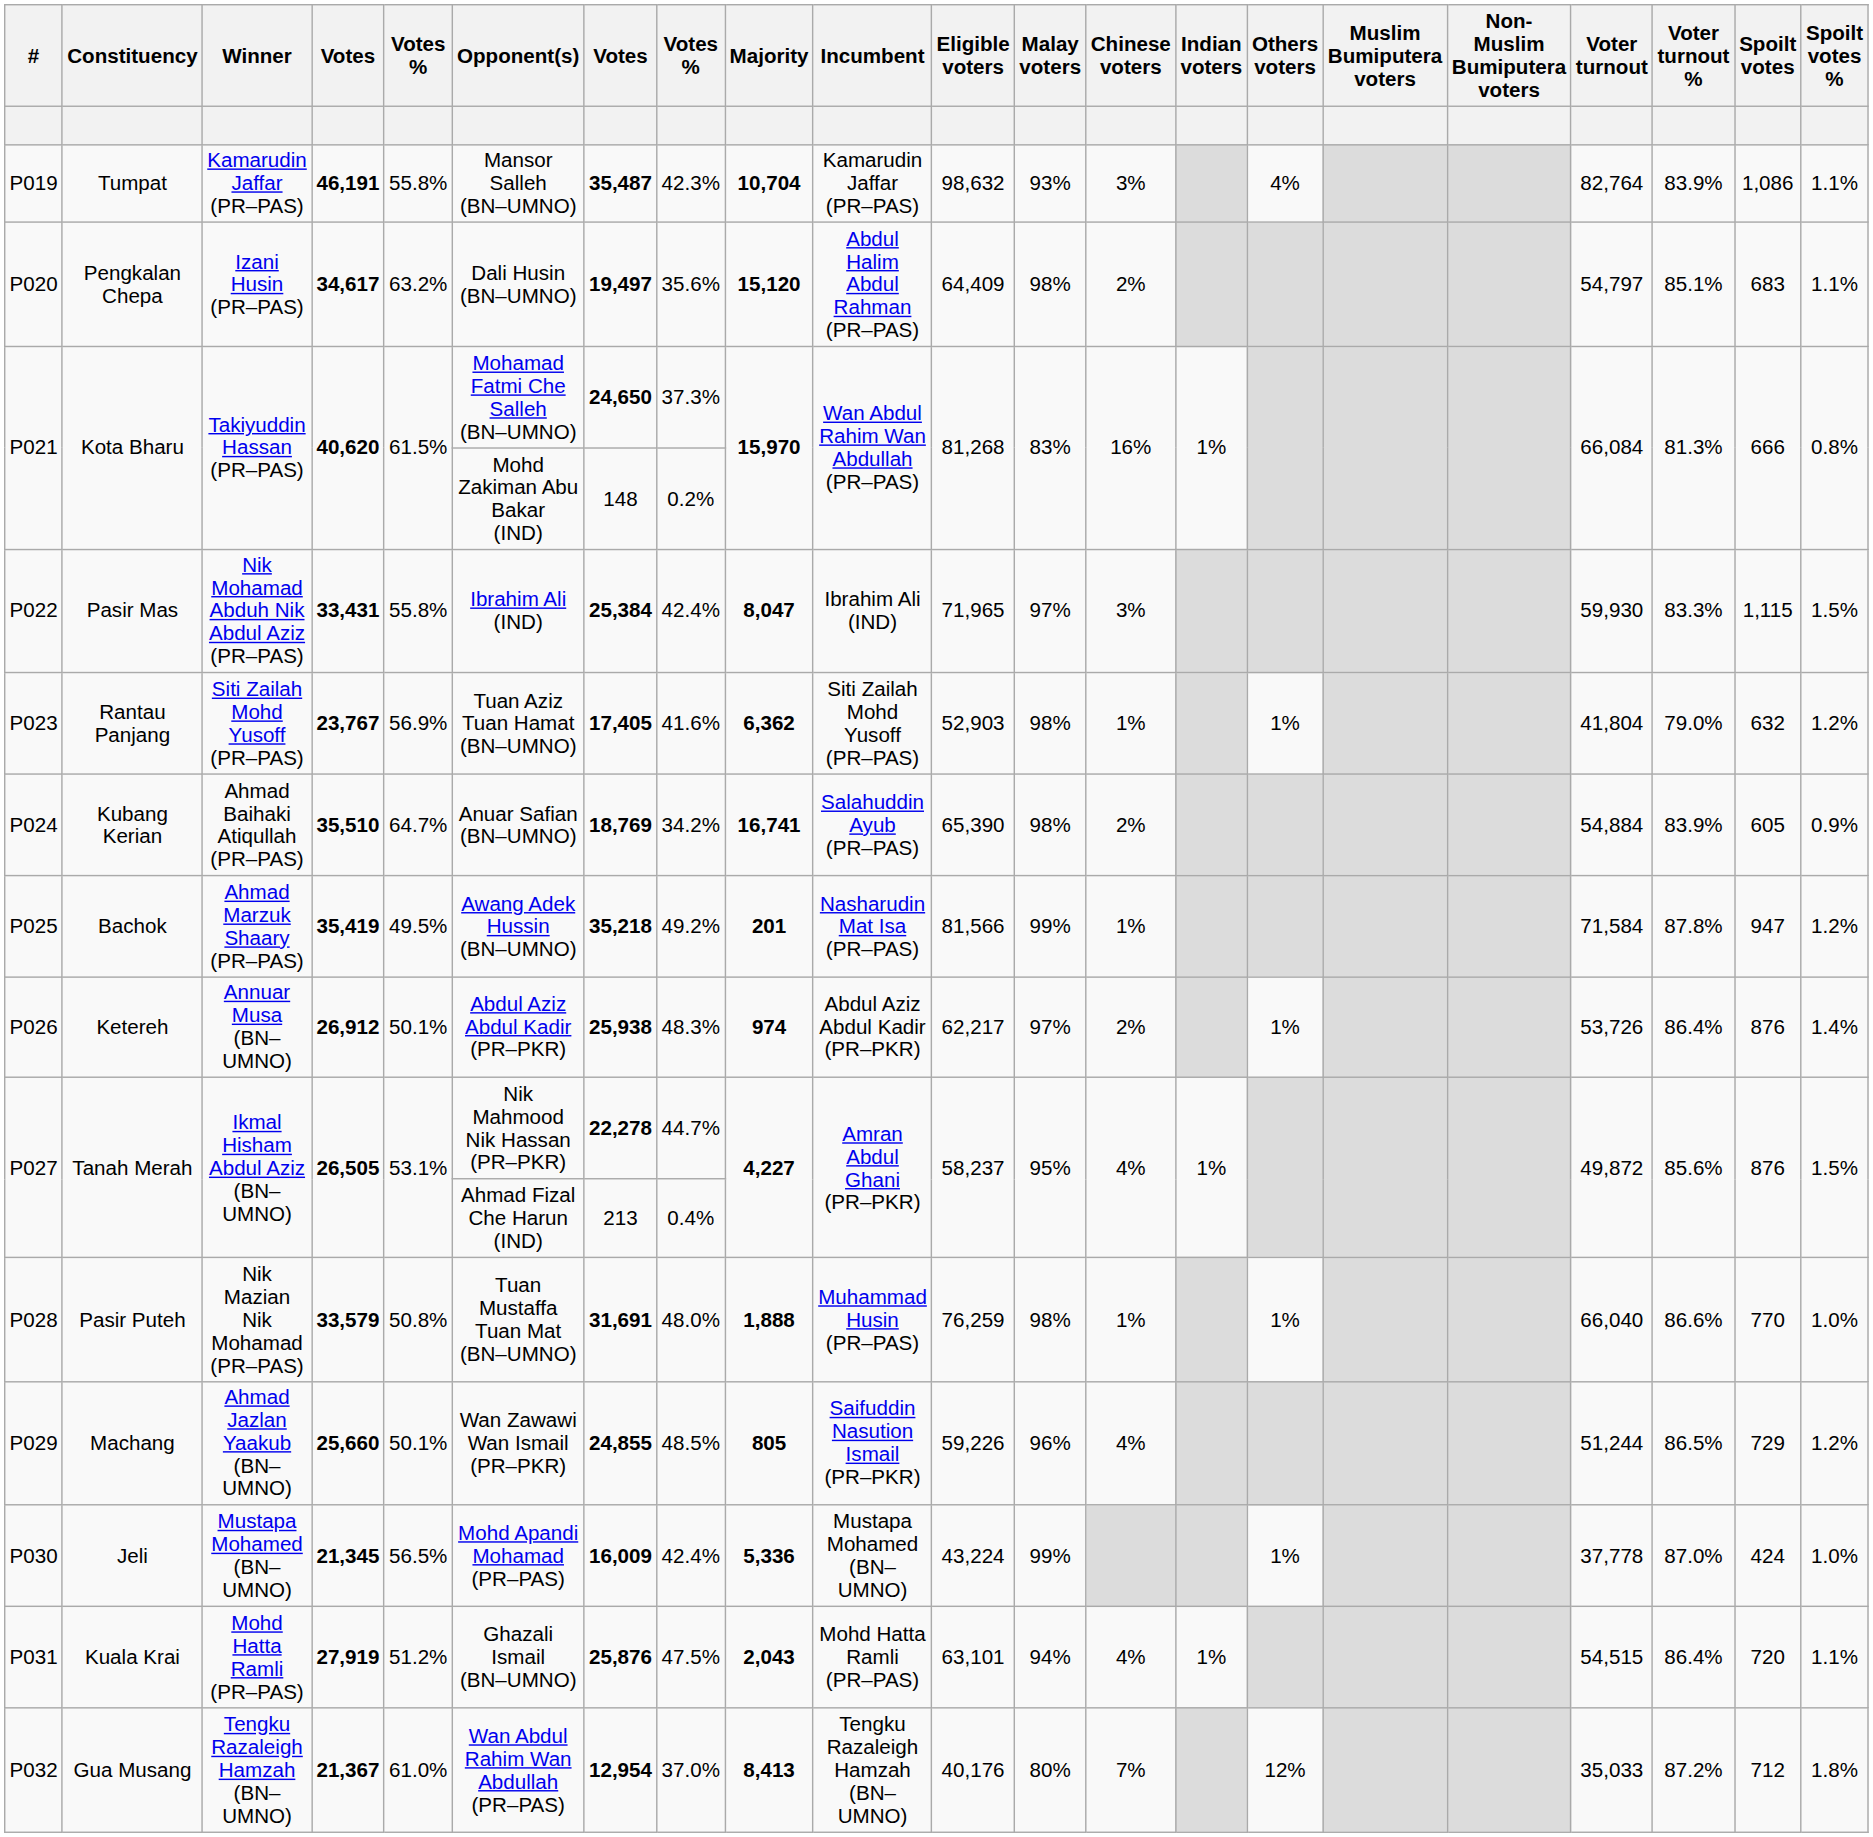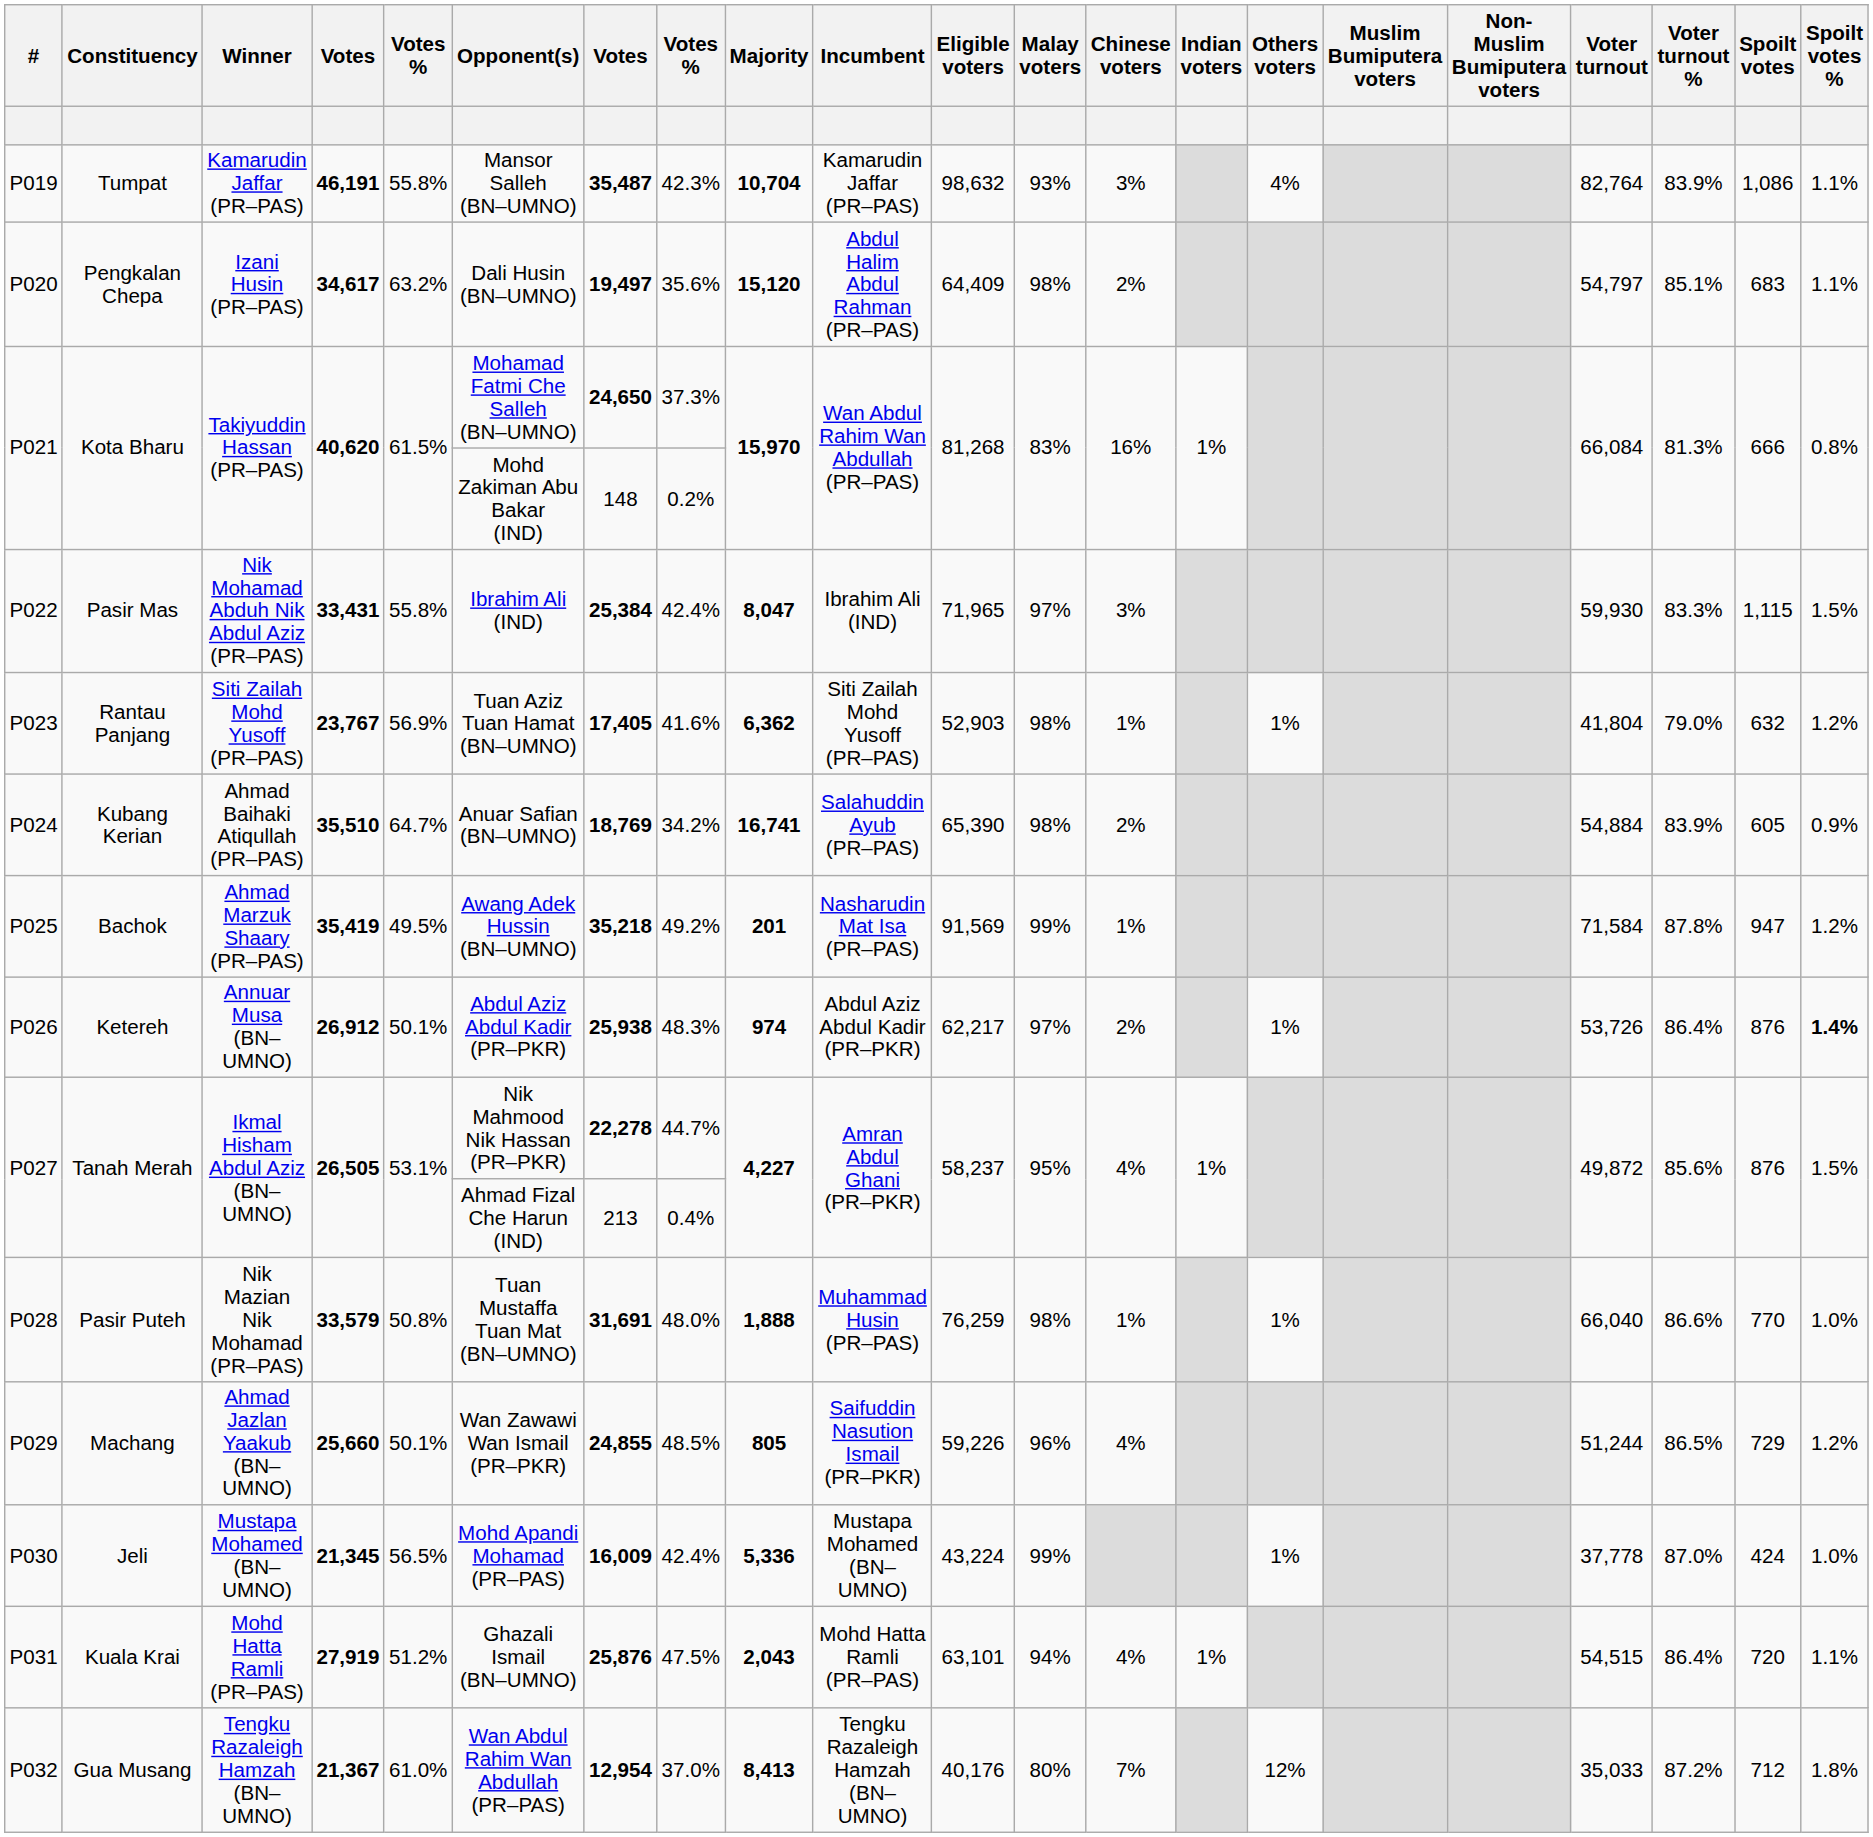(973, 926) 81,566 -> (973, 926) 91,569
(1835, 1027) normal -> (1835, 1027) bold
